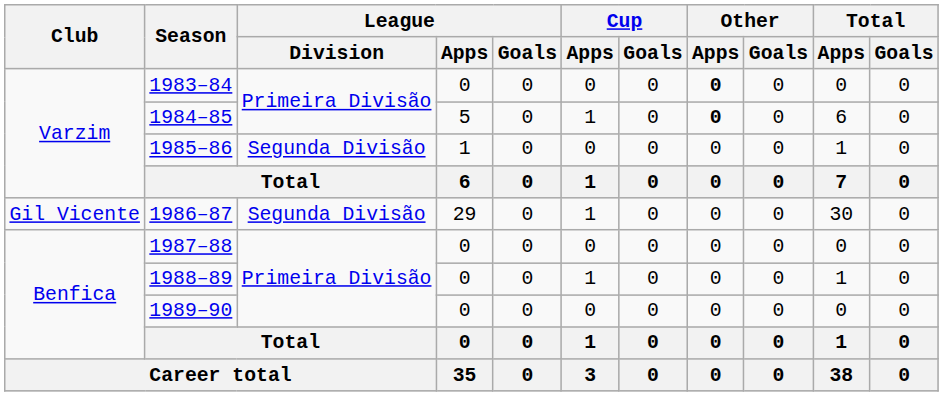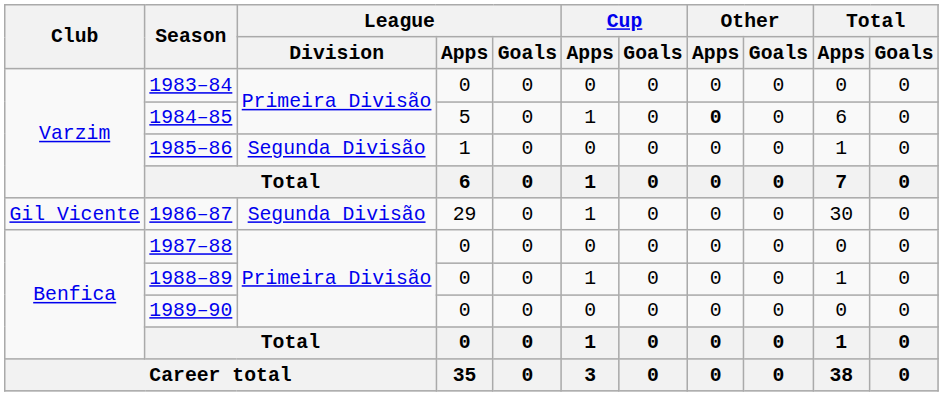(716, 85) bold -> (716, 85) normal
